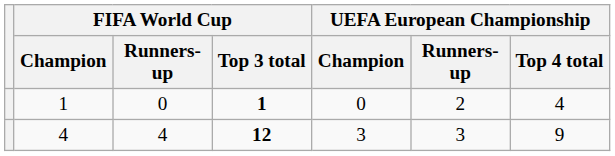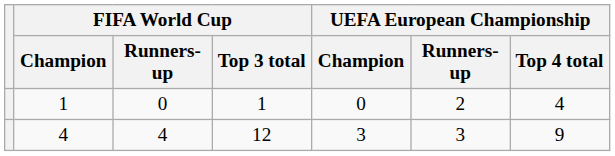(262, 103) bold -> (262, 103) normal
(262, 134) bold -> (262, 134) normal
